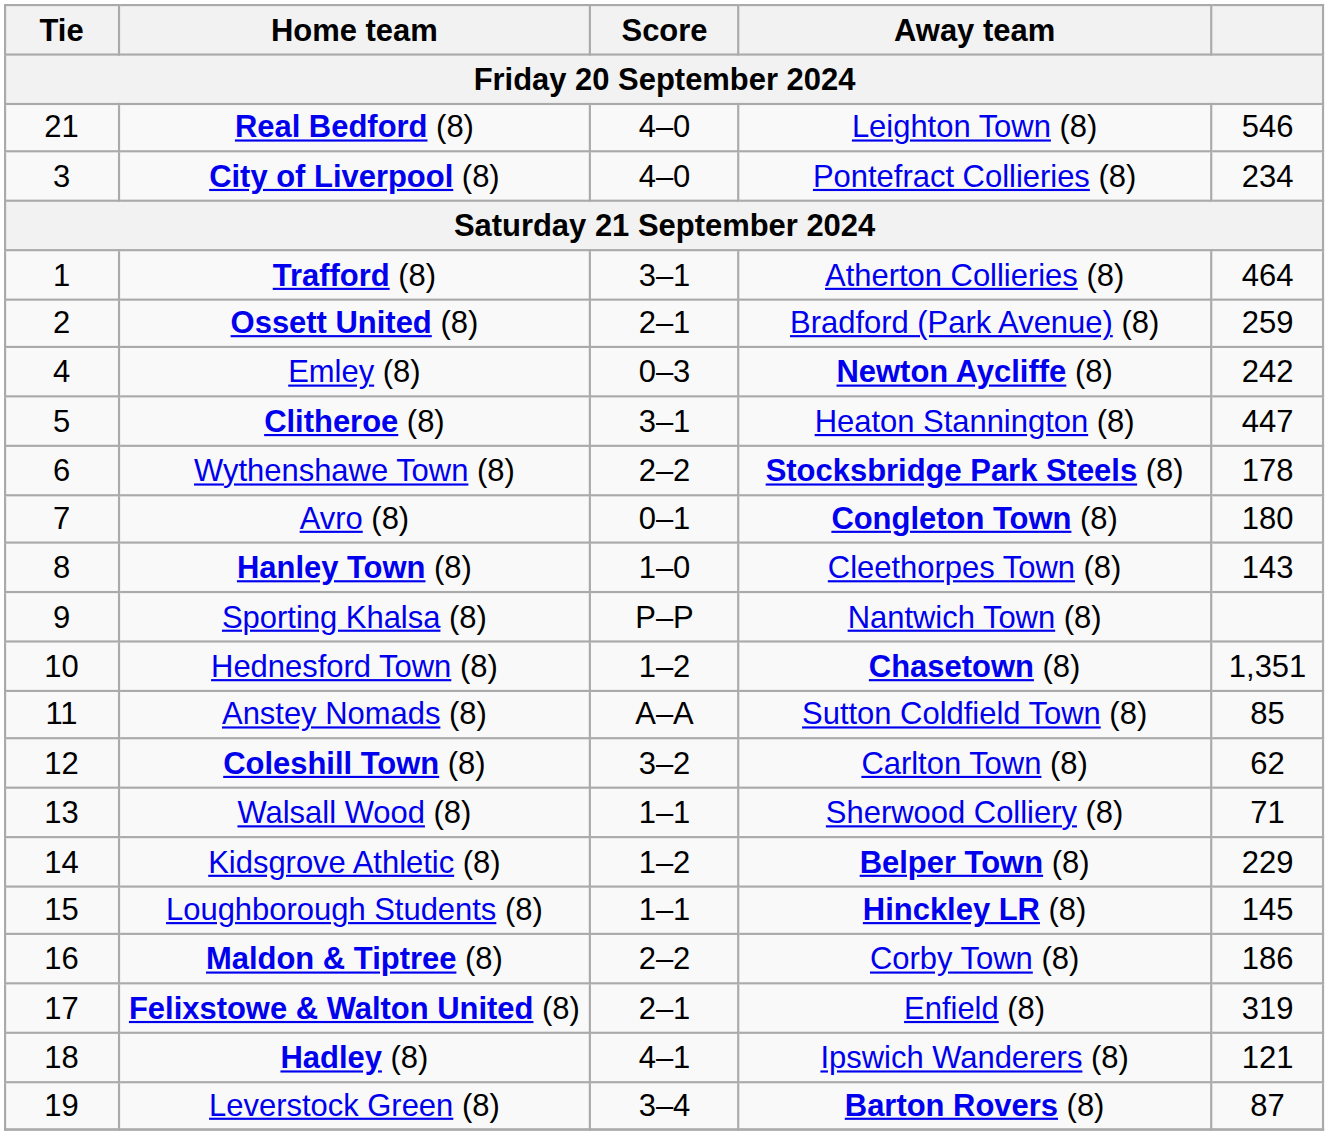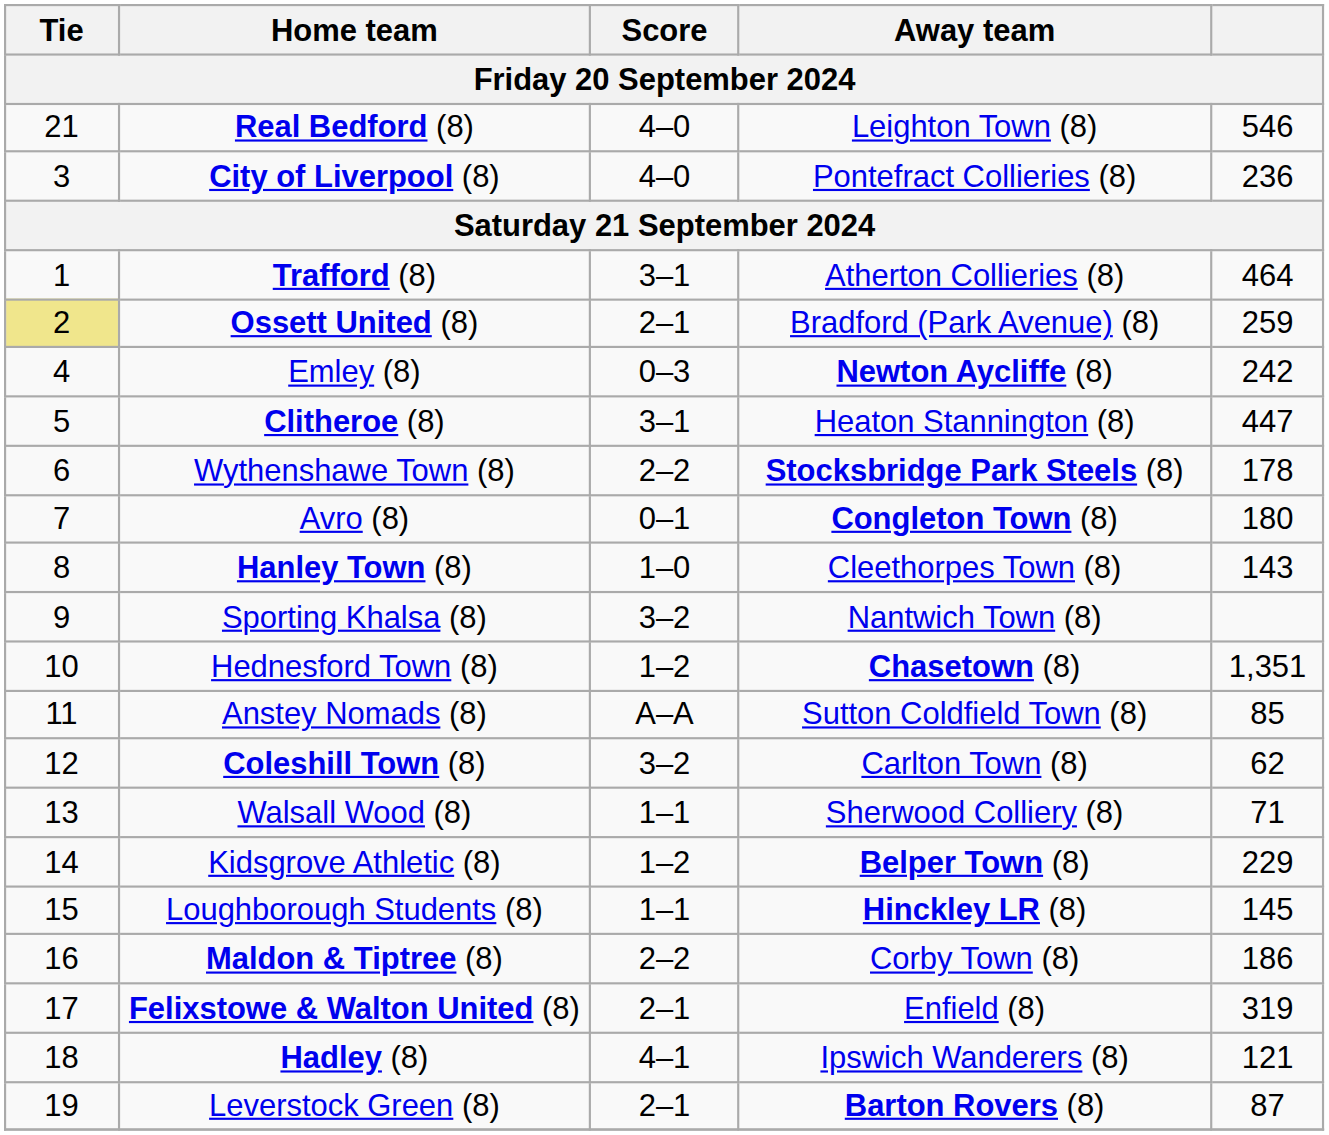(1268, 177) 234 -> (1268, 177) 236
(62, 323) no background -> (62, 323) khaki background
(665, 617) P–P -> (665, 617) 3–2
(665, 1106) 3–4 -> (665, 1106) 2–1
